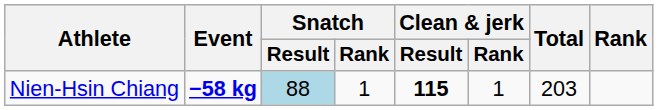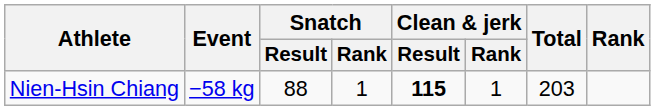(223, 89) bold -> (222, 89) normal
(298, 89) lightblue background -> (296, 89) no background
